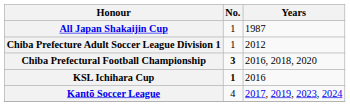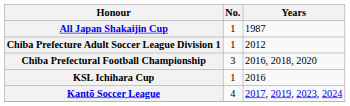(233, 61) bold -> (233, 61) normal
(233, 77) bold -> (233, 77) normal
